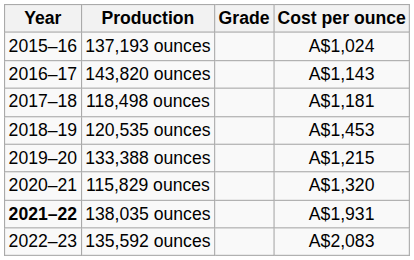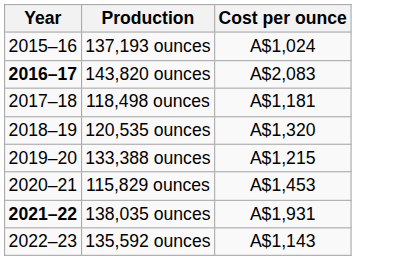- column: (244, 18)
(43, 74) normal -> (43, 74) bold
(342, 74) A$1,143 -> (283, 74) A$2,083
(342, 130) A$1,453 -> (283, 130) A$1,320
(342, 185) A$1,320 -> (283, 185) A$1,453
(342, 241) A$2,083 -> (283, 241) A$1,143
